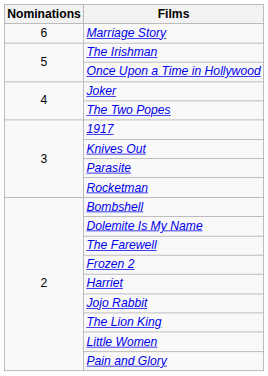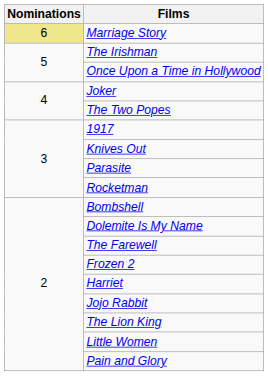(44, 33) no background -> (44, 33) khaki background
